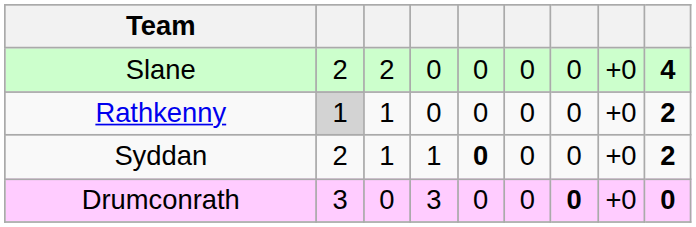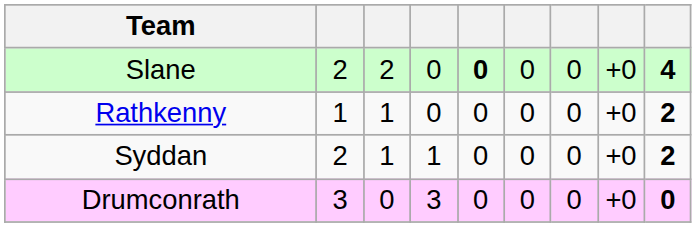(481, 69) normal -> (481, 69) bold
(340, 112) lightgrey background -> (340, 112) no background
(481, 156) bold -> (481, 156) normal
(574, 199) bold -> (574, 199) normal
